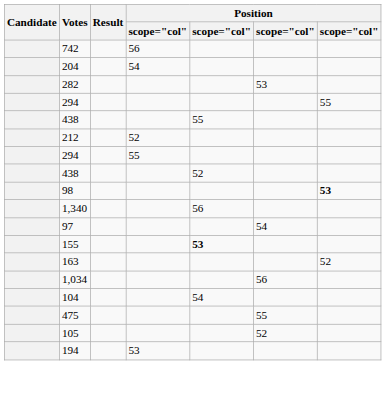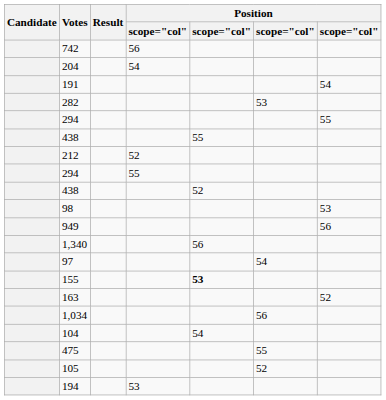+ row: (70, 84)
(325, 191) bold -> (325, 208) normal
+ row: (70, 226)
